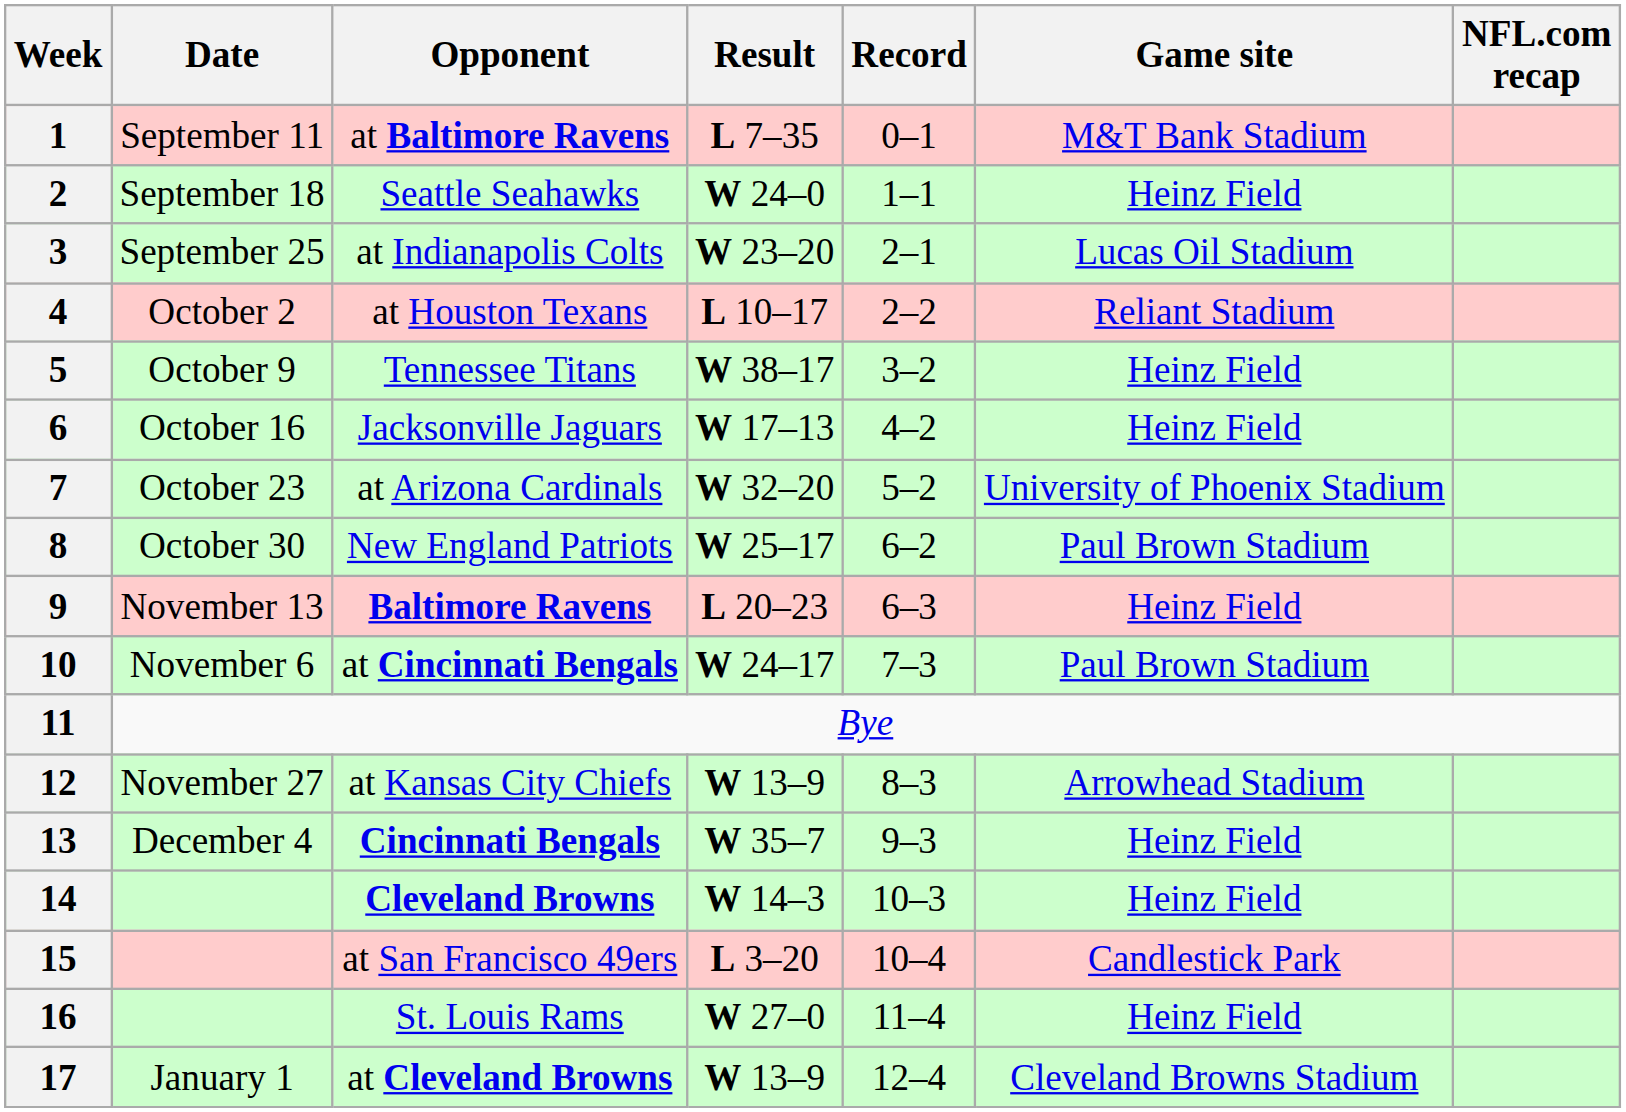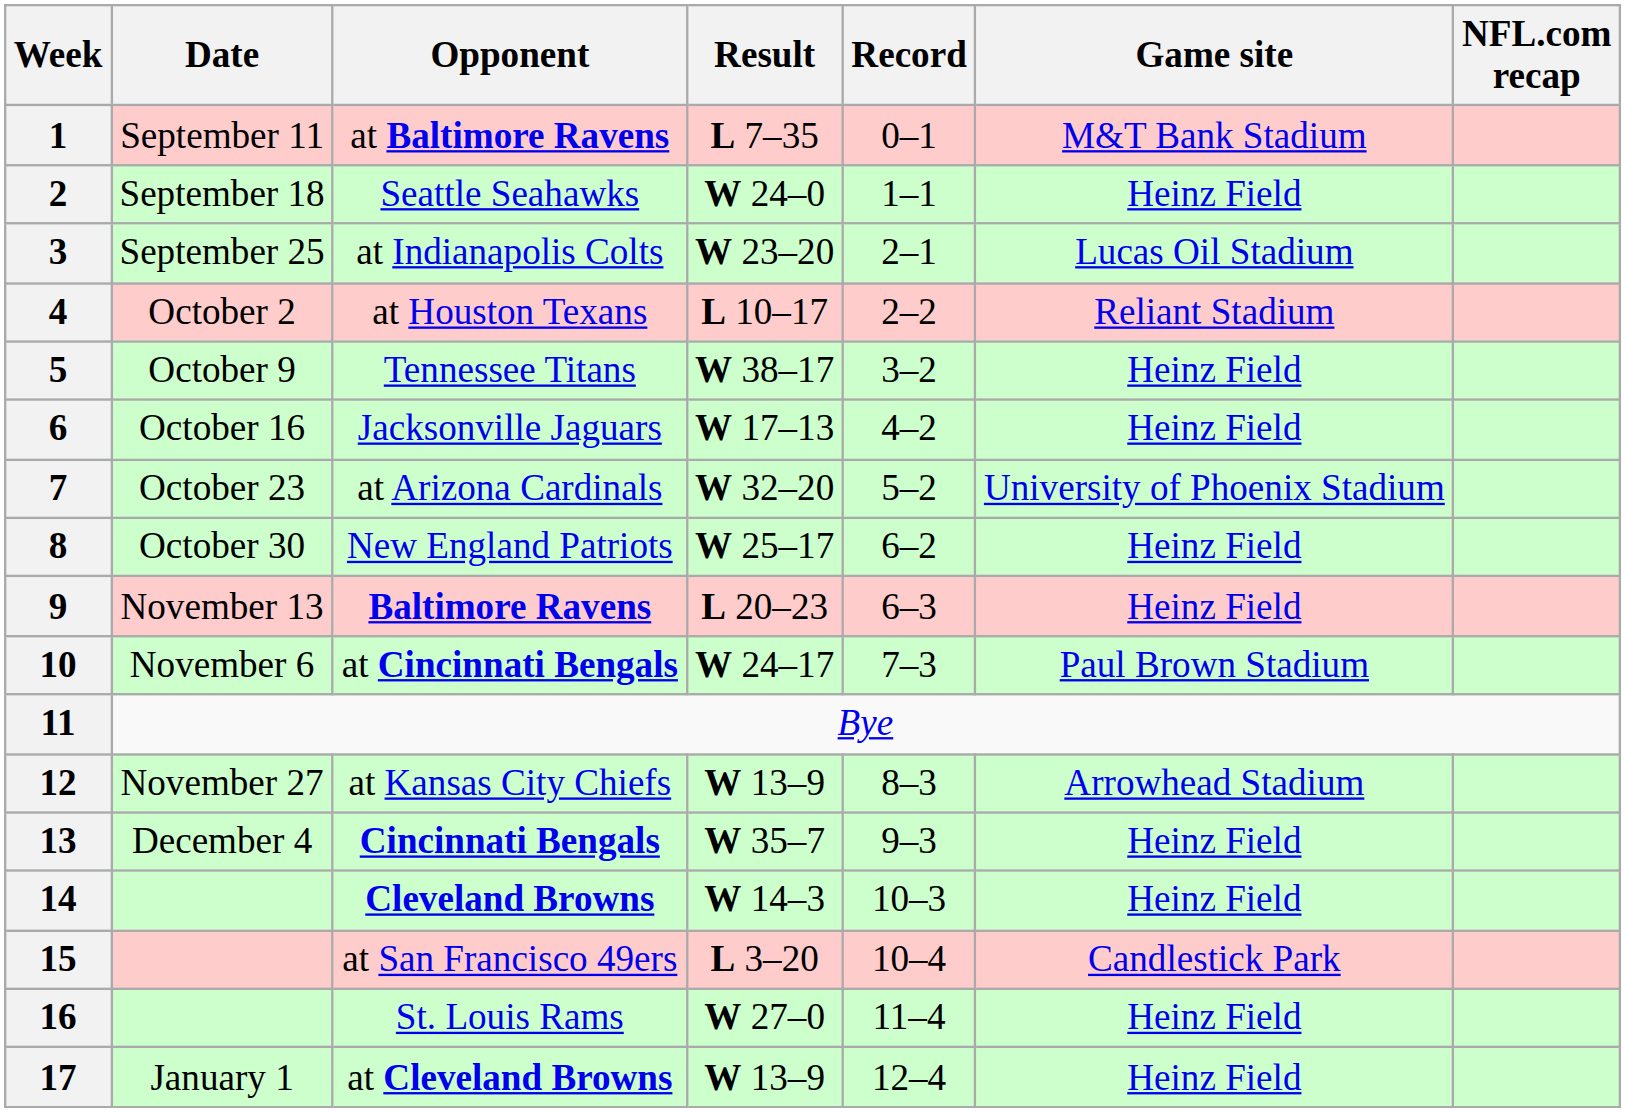(1214, 546) Paul Brown Stadium -> (1214, 546) Heinz Field
(1214, 1076) Cleveland Browns Stadium -> (1214, 1076) Heinz Field
